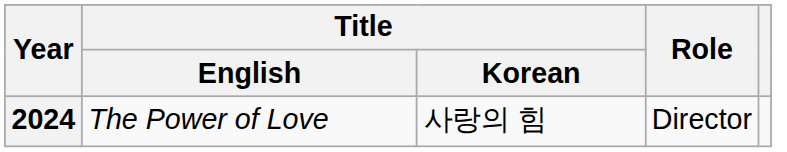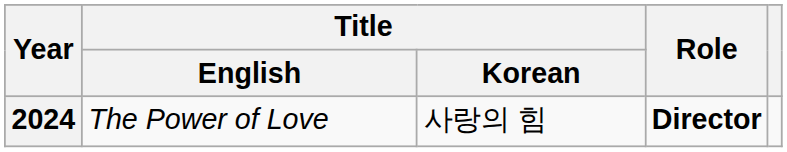(702, 120) normal -> (707, 120) bold
